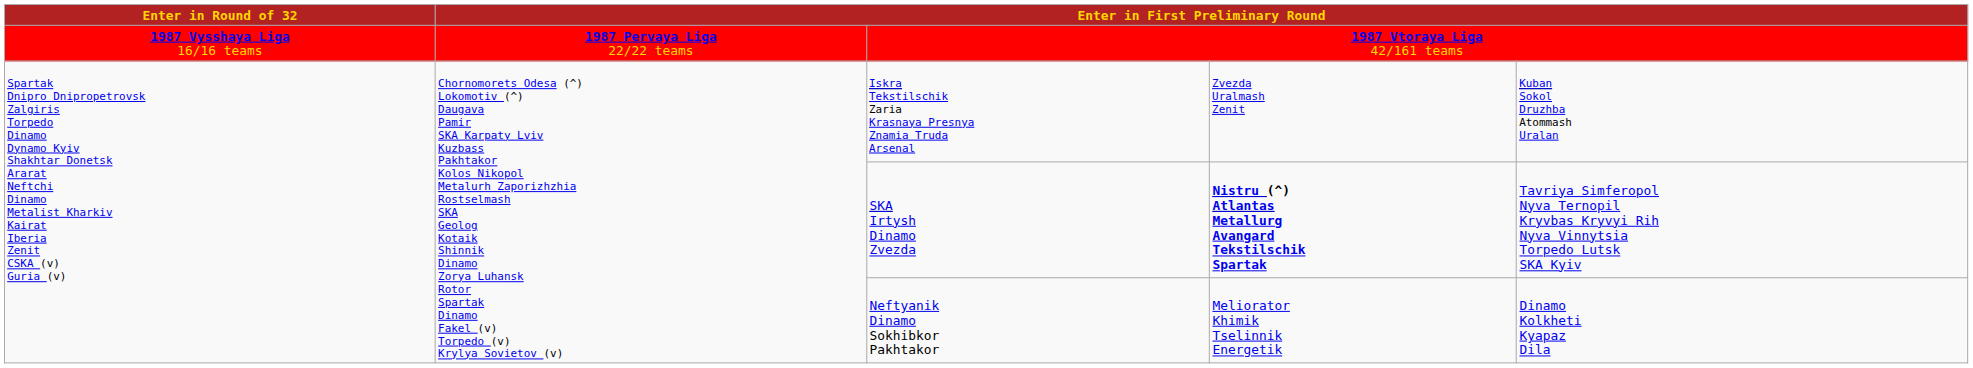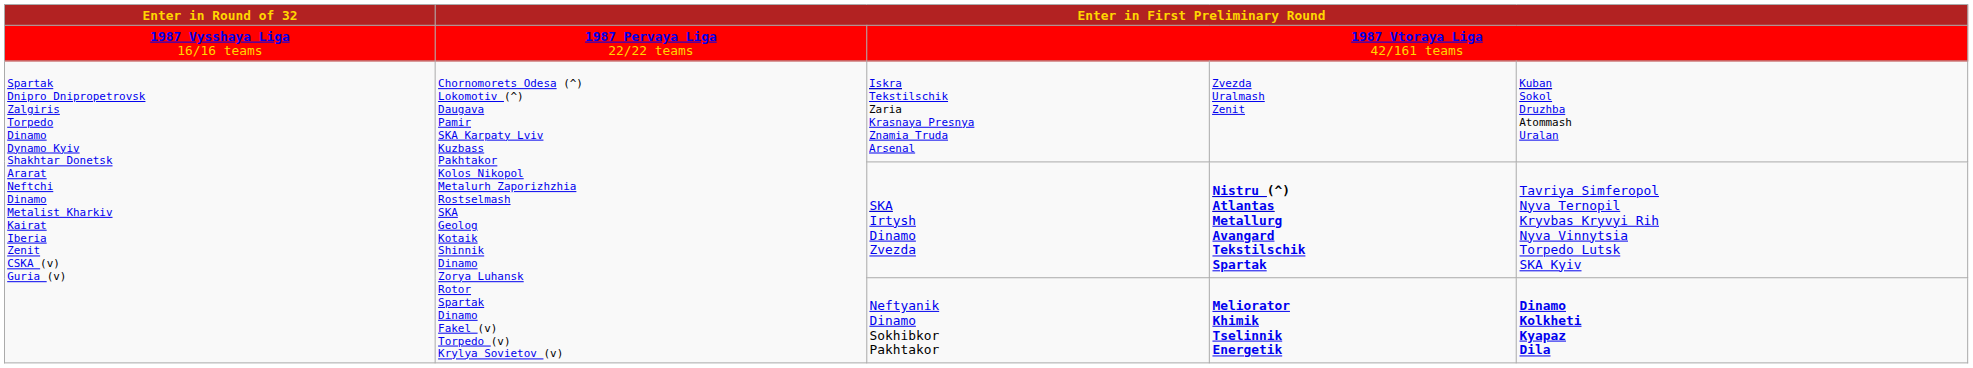(1251, 328) normal -> (1251, 328) bold
(1551, 328) normal -> (1551, 328) bold
